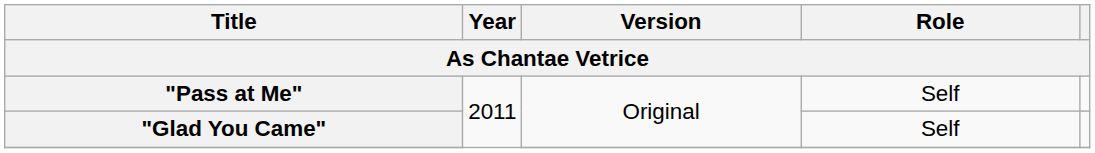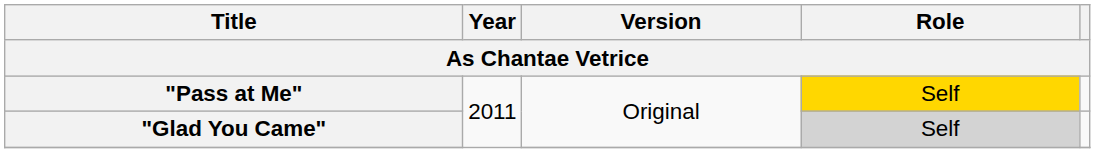(940, 93) no background -> (940, 93) gold background
(940, 128) no background -> (940, 128) lightgrey background
